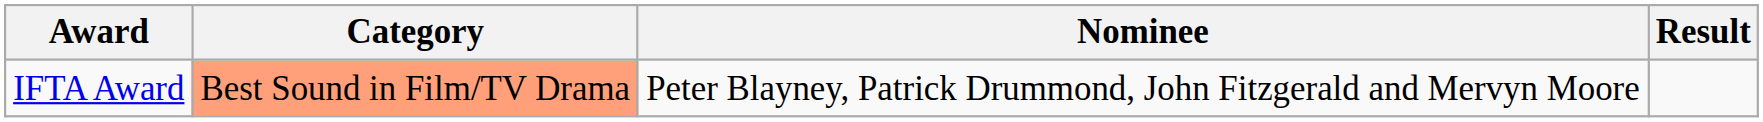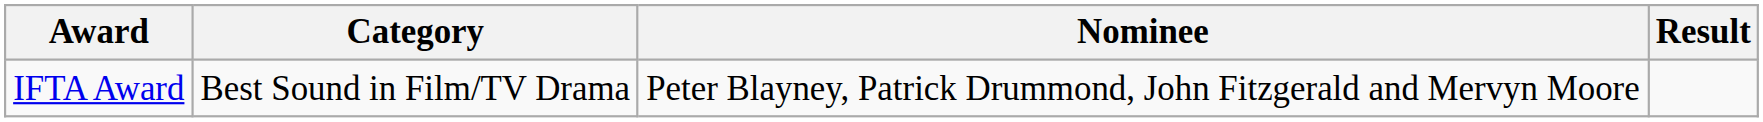(415, 87) lightsalmon background -> (415, 87) no background
